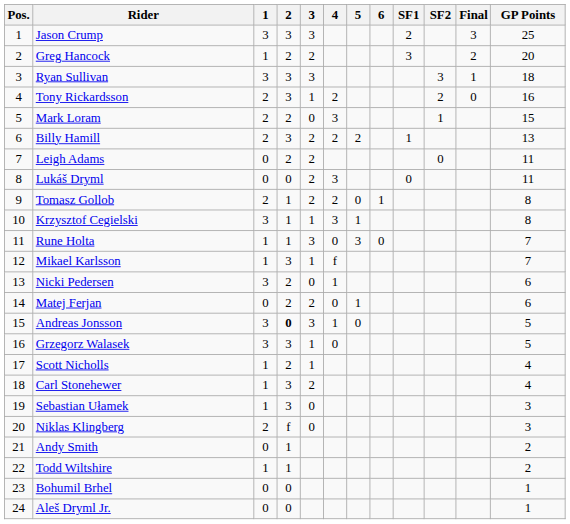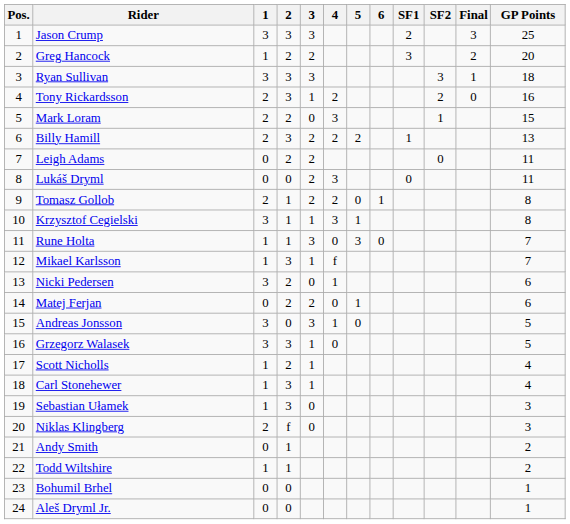(288, 323) bold -> (288, 323) normal
(312, 385) 2 -> (312, 385) 1
